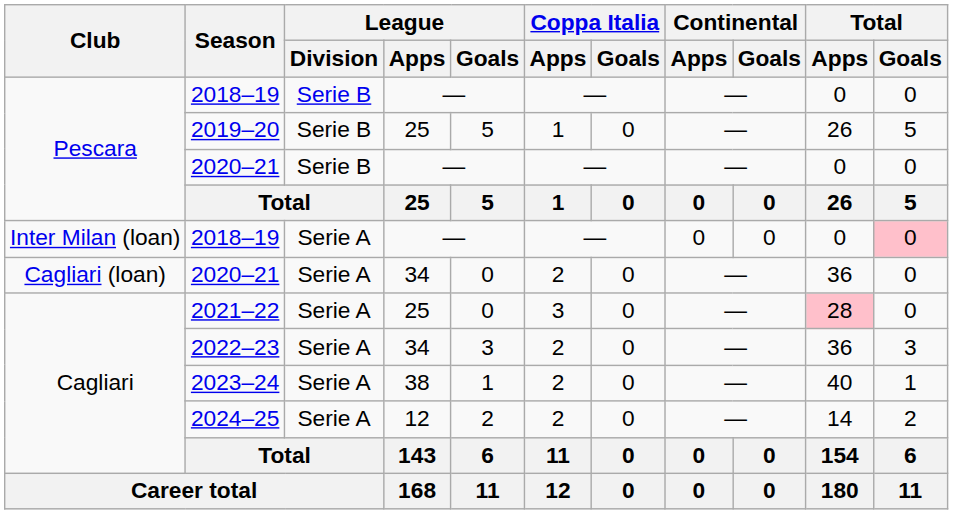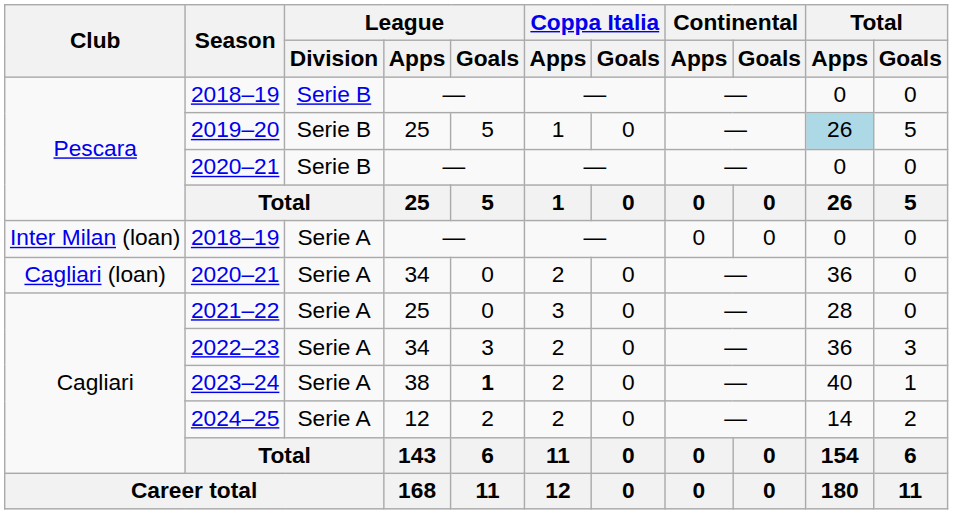(840, 130) no background -> (840, 130) lightblue background
(910, 238) pink background -> (910, 238) no background
(840, 310) pink background -> (840, 310) no background
(488, 382) normal -> (488, 382) bold
